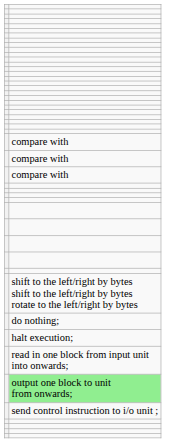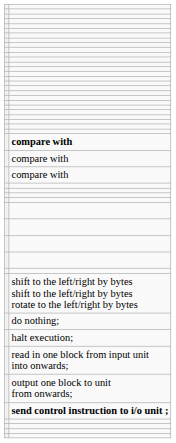(40, 142) normal -> (42, 142) bold
(61, 388) lightgreen background -> (61, 388) no background
(85, 410) normal -> (90, 410) bold
